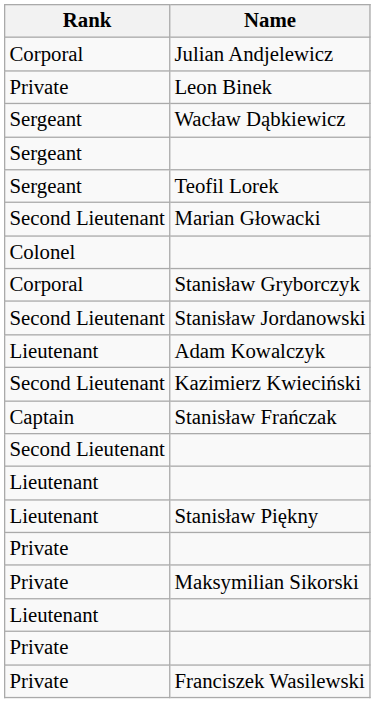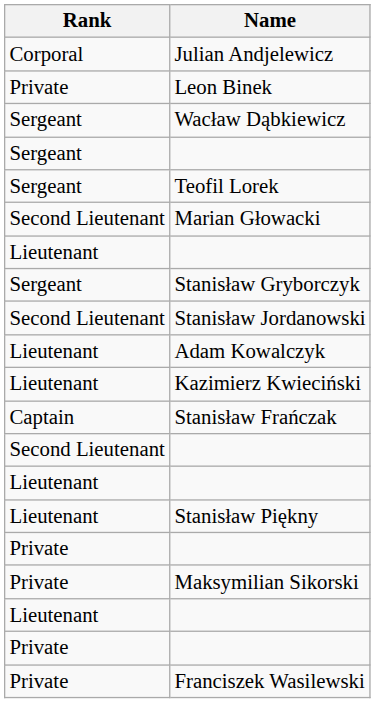(42, 251) Colonel -> (54, 251) Lieutenant
(46, 284) Corporal -> (46, 284) Sergeant
(87, 383) Second Lieutenant -> (54, 383) Lieutenant
